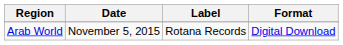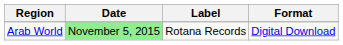(114, 31) no background -> (114, 31) lightgreen background
